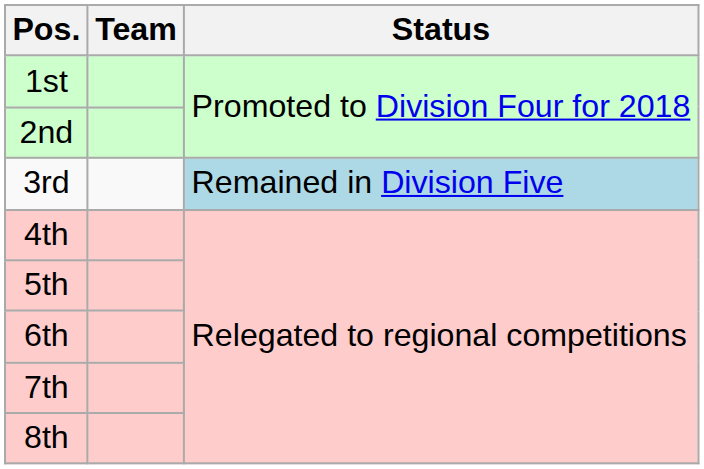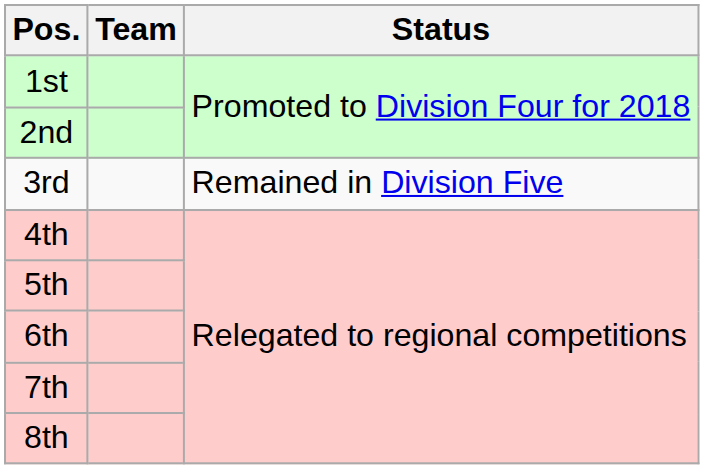(378, 183) lightblue background -> (378, 183) no background
